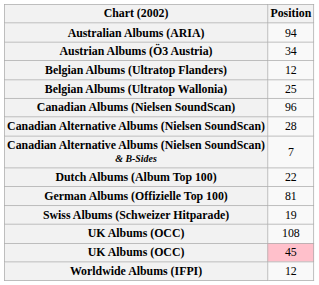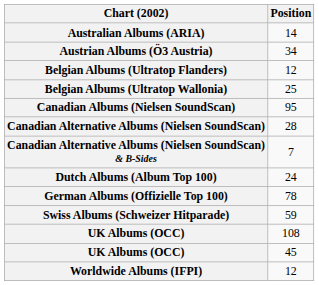(291, 32) 94 -> (291, 32) 14
(291, 107) 96 -> (291, 107) 95
(291, 177) 22 -> (291, 177) 24
(291, 196) 81 -> (291, 196) 78
(291, 214) 19 -> (291, 214) 59
(291, 252) pink background -> (291, 252) no background
